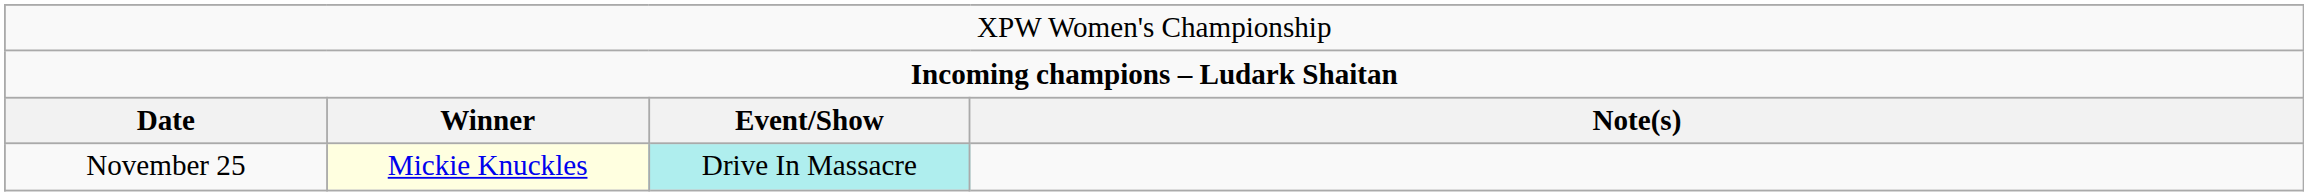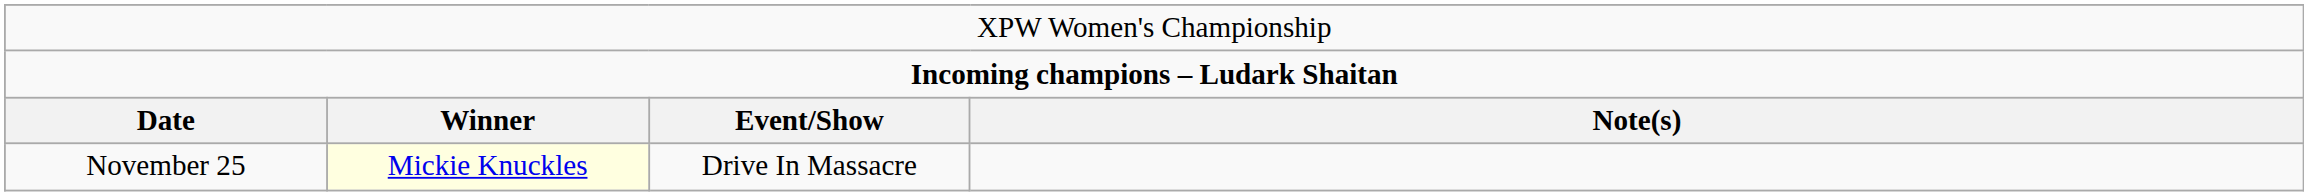(809, 166) paleturquoise background -> (809, 166) no background
